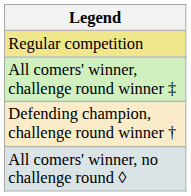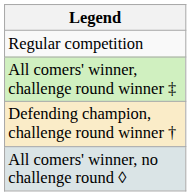(76, 43) khaki background -> (76, 43) no background
